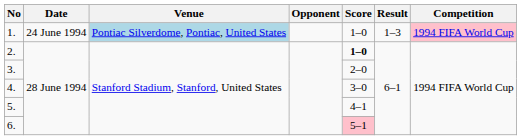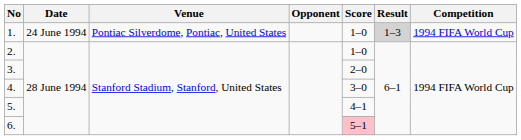(189, 32) lightblue background -> (189, 32) no background
(392, 32) no background -> (392, 32) lightgrey background
(463, 32) pink background -> (463, 32) no background
(358, 50) bold -> (358, 50) normal
